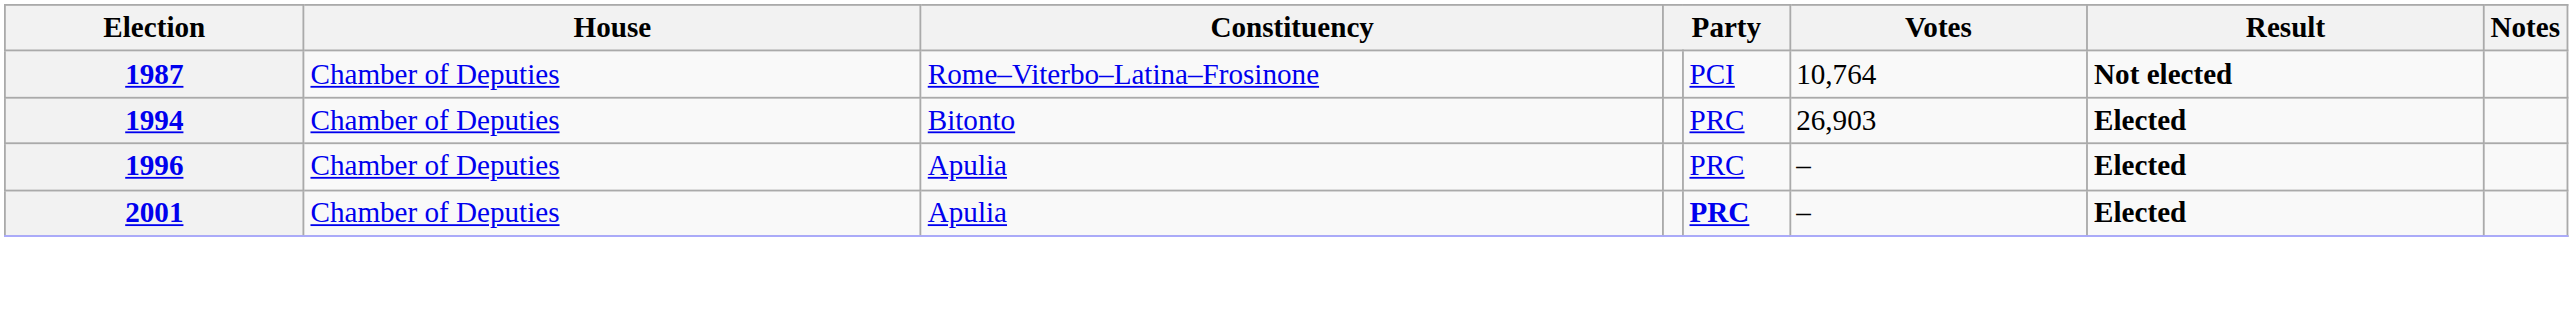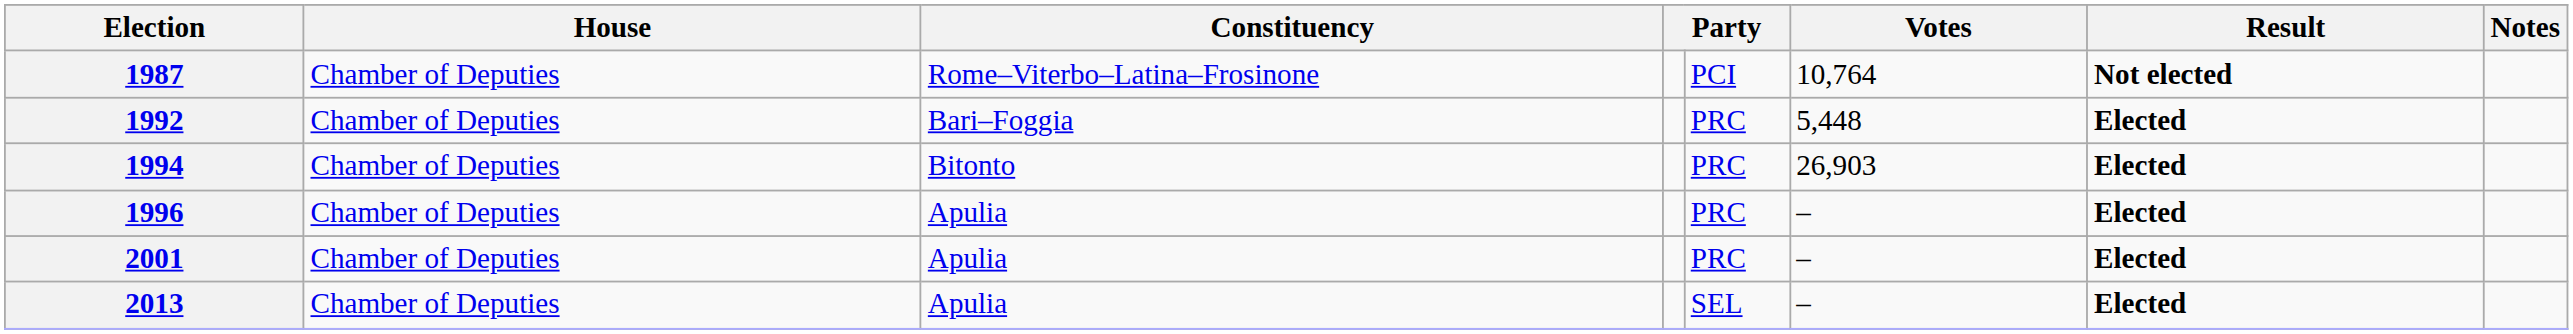+ row: (154, 119)
(1719, 212) bold -> (1718, 258) normal
+ row: (154, 304)
